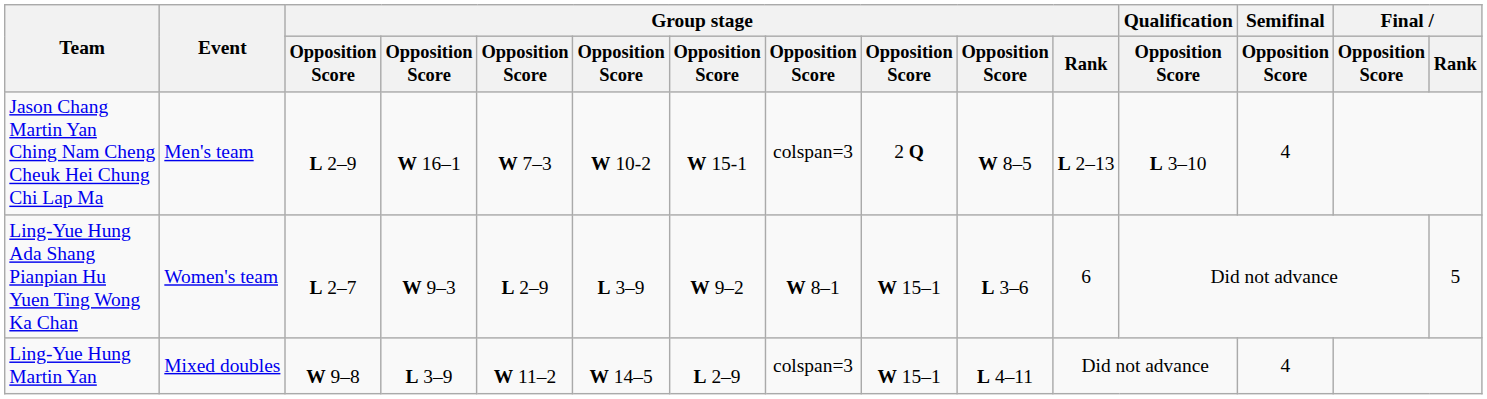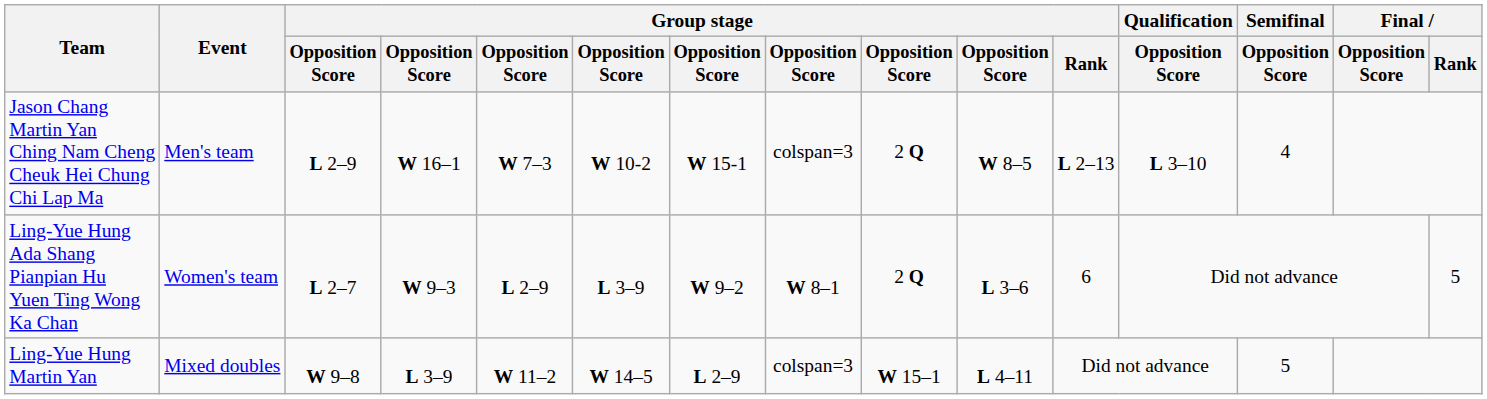(909, 287) W 15–1 -> (909, 276) 2 Q
(1285, 365) 4 -> (1285, 365) 5
